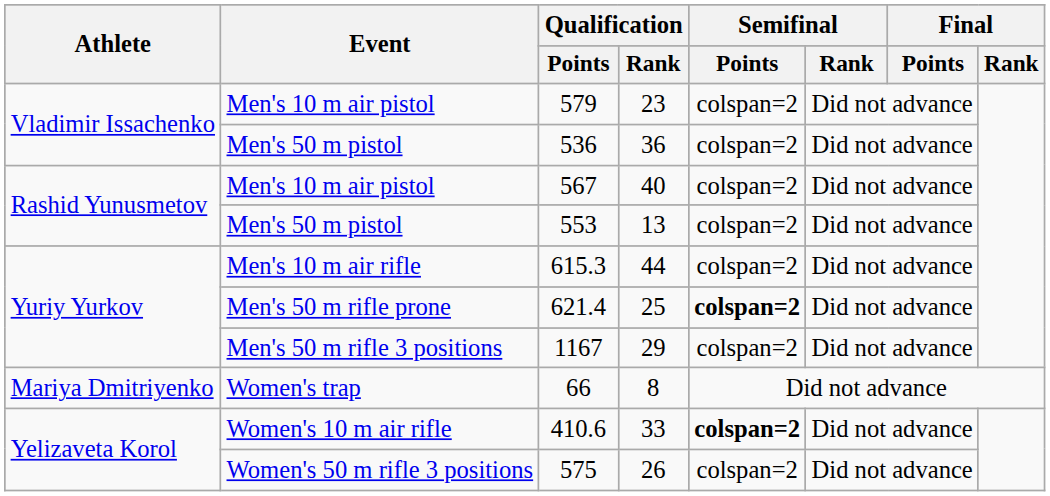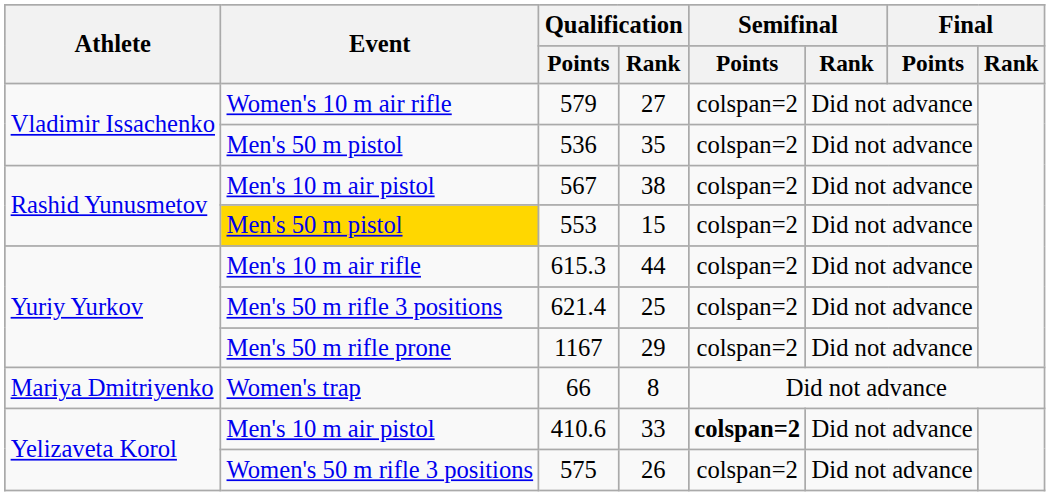(331, 104) Men's 10 m air pistol -> (339, 104) Women's 10 m air rifle
(653, 104) 23 -> (653, 104) 27
(653, 144) 36 -> (653, 144) 35
(653, 185) 40 -> (653, 185) 38
(315, 226) no background -> (315, 226) gold background
(653, 226) 13 -> (653, 226) 15
(339, 307) Men's 50 m rifle prone -> (364, 307) Men's 50 m rifle 3 positions
(747, 307) bold -> (747, 307) normal
(364, 347) Men's 50 m rifle 3 positions -> (339, 347) Men's 50 m rifle prone
(339, 429) Women's 10 m air rifle -> (331, 429) Men's 10 m air pistol
